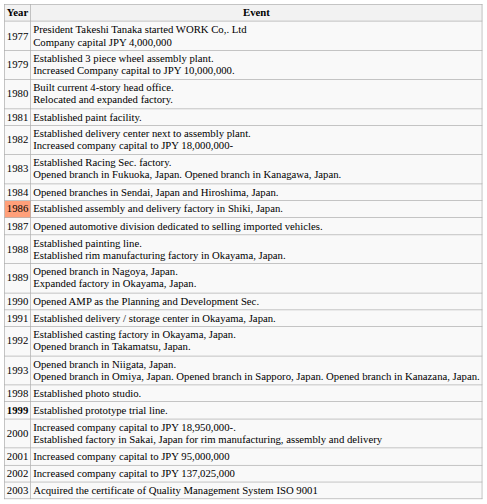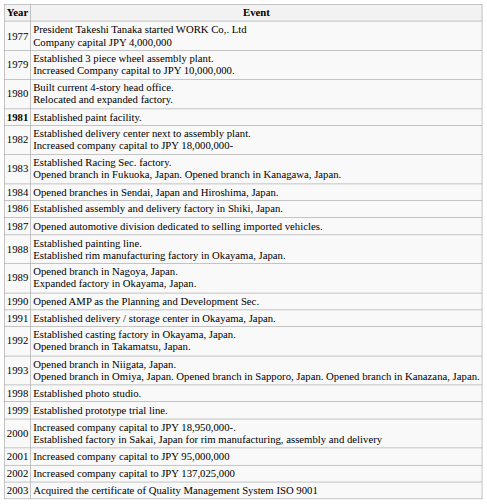(18, 117) normal -> (18, 117) bold
(18, 209) lightsalmon background -> (18, 209) no background
(18, 410) bold -> (18, 410) normal
